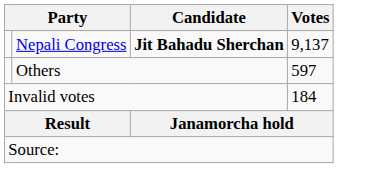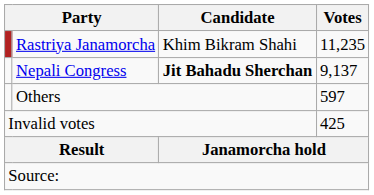+ row: (86, 44)
(304, 96) 184 -> (332, 123) 425
